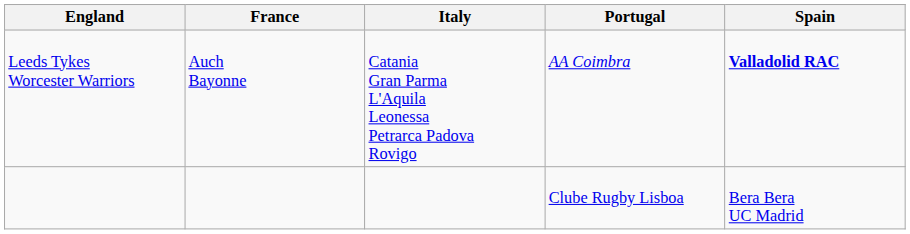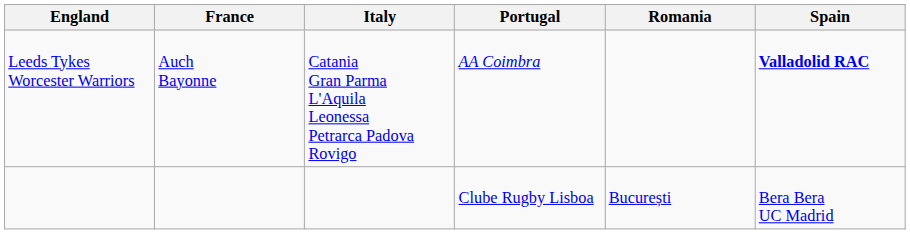+ column: (680, 17)
